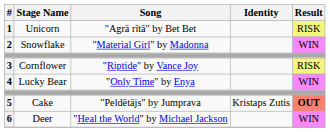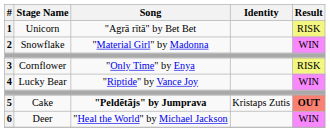(150, 66) "Riptide" by Vance Joy -> (150, 66) "Only Time" by Enya
(150, 82) "Only Time" by Enya -> (150, 82) "Riptide" by Vance Joy
(150, 103) normal -> (150, 103) bold
